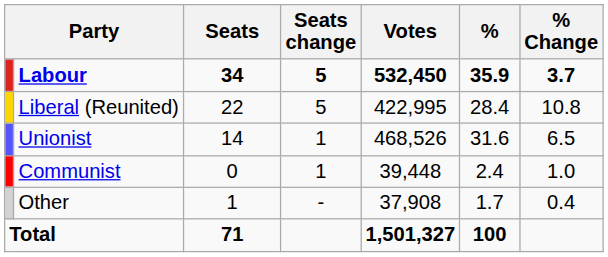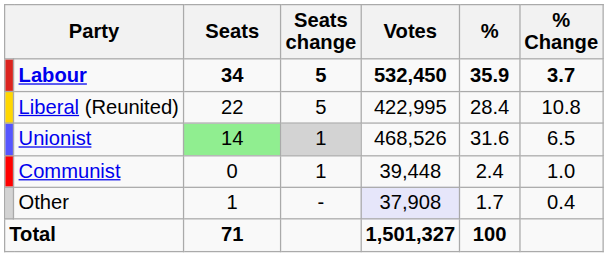(232, 139) no background -> (232, 139) lightgreen background
(321, 139) no background -> (321, 139) lightgrey background
(410, 203) no background -> (410, 203) lavender background
